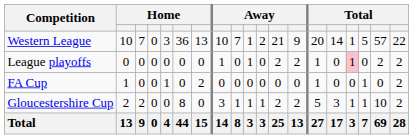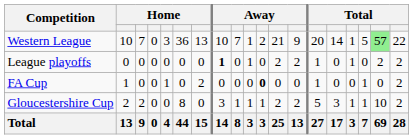(380, 41) no background -> (380, 41) lightgreen background
(222, 61) normal -> (222, 61) bold
(352, 61) pink background -> (352, 61) no background
(262, 82) normal -> (262, 82) bold
